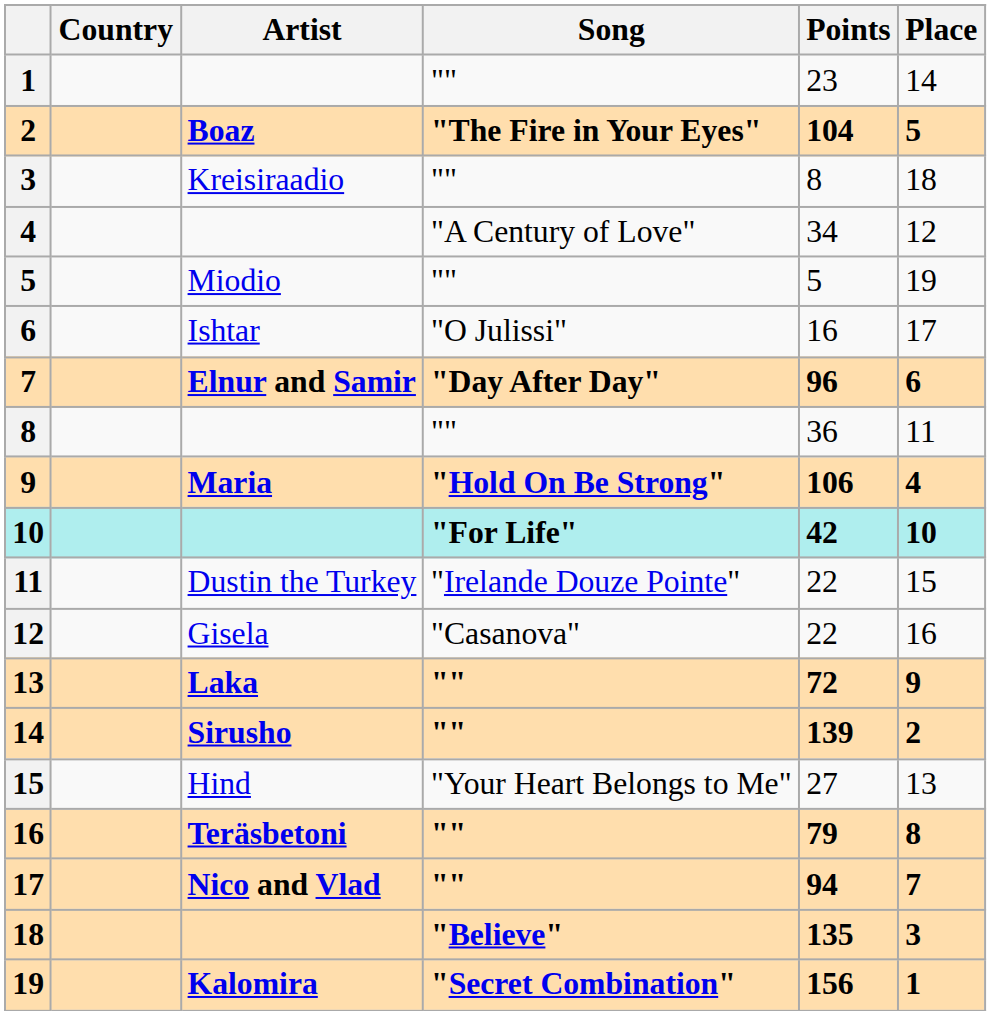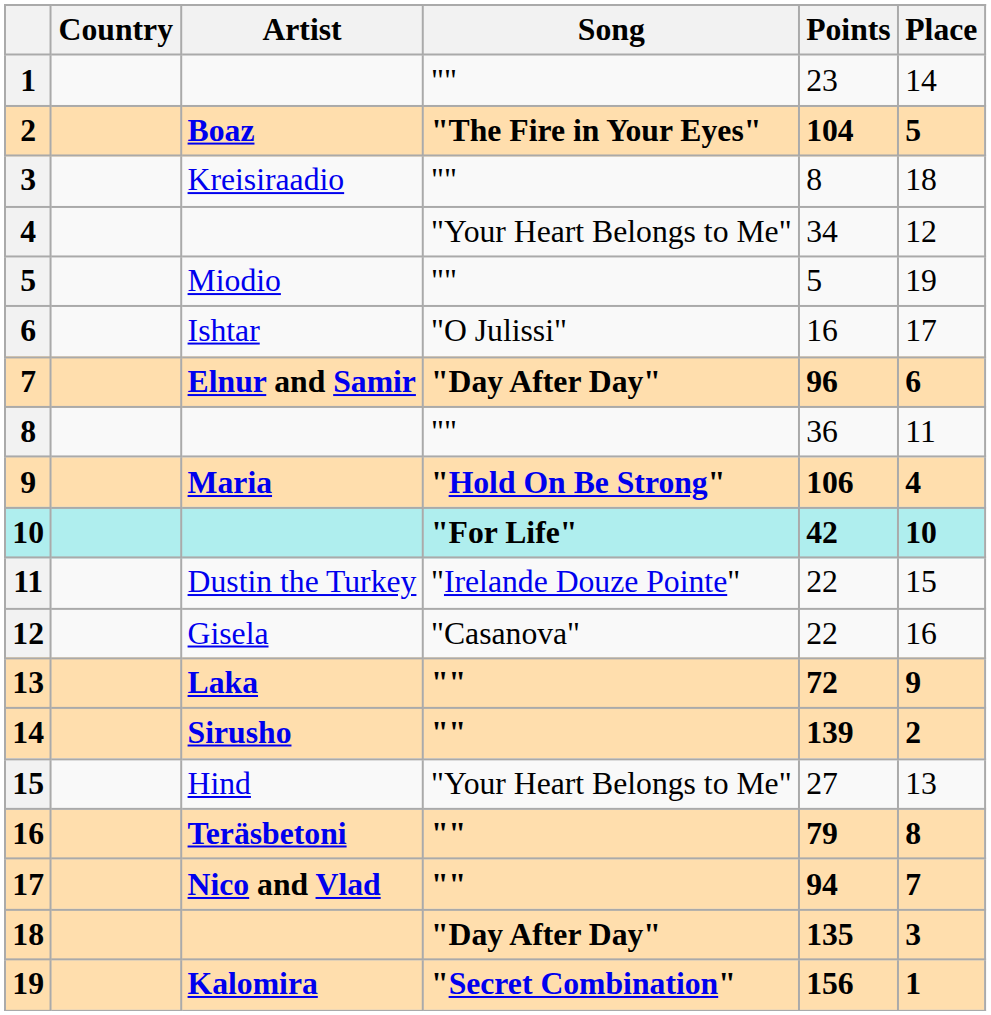(563, 230) "A Century of Love" -> (611, 230) "Your Heart Belongs to Me"
(497, 933) "Believe" -> (546, 933) "Day After Day"
